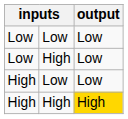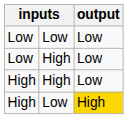(55, 80) Low -> (56, 80) High
(56, 102) High -> (55, 102) Low
